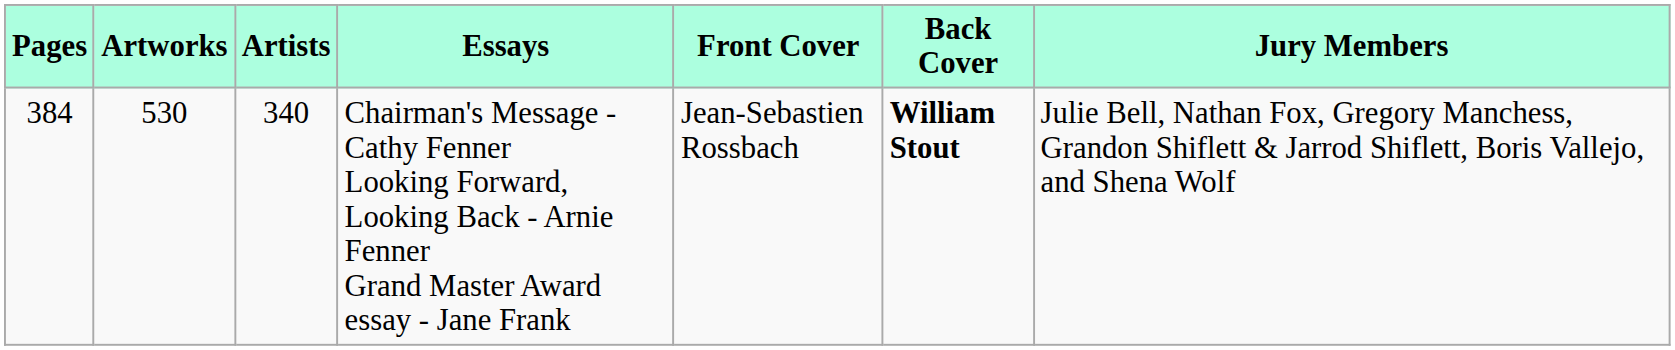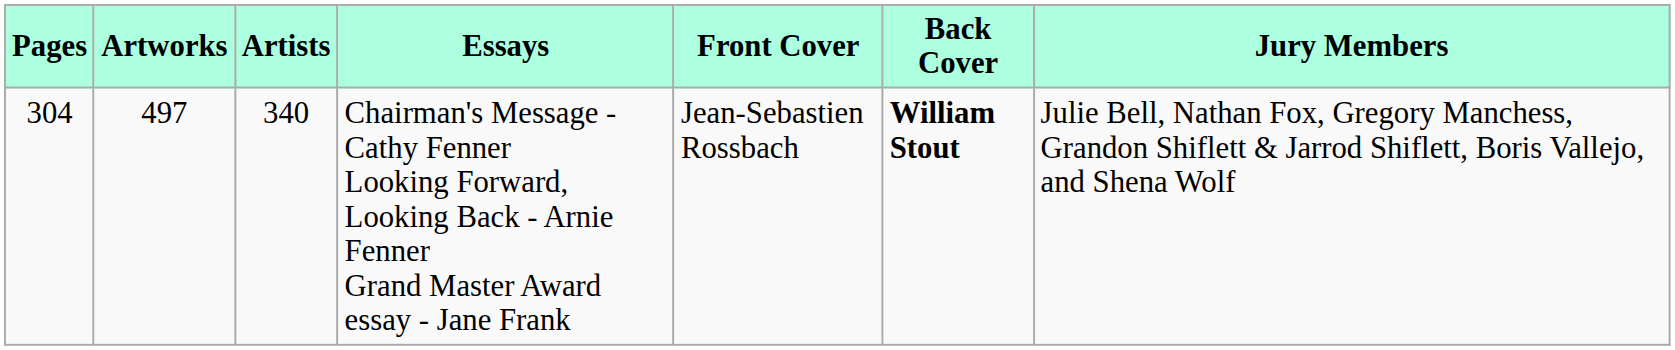(50, 112) 384 -> (50, 112) 304
(164, 112) 530 -> (164, 112) 497
